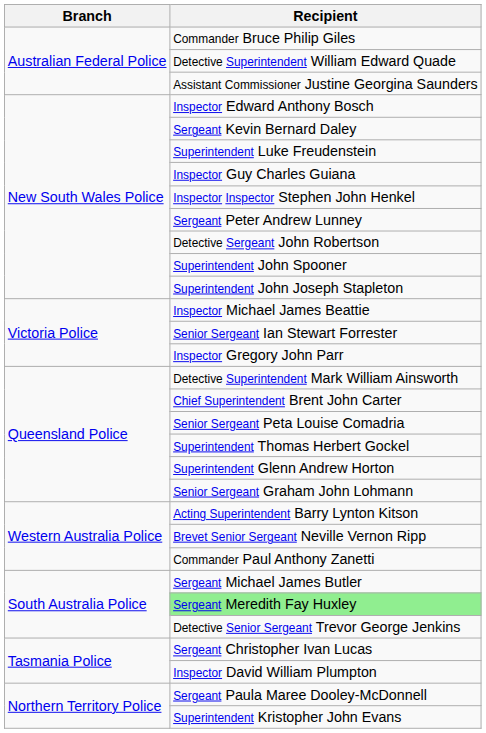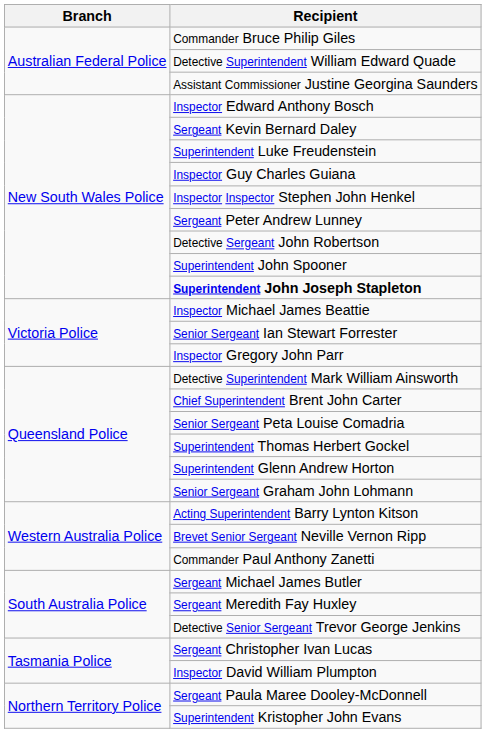(288, 287) normal -> (297, 287) bold
(265, 604) lightgreen background -> (265, 604) no background
